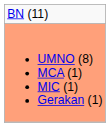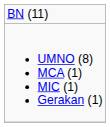(55, 80) lightsalmon background -> (55, 80) no background
